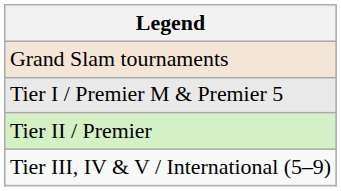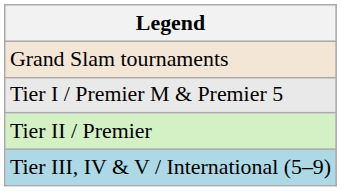(170, 167) no background -> (170, 167) lightblue background
